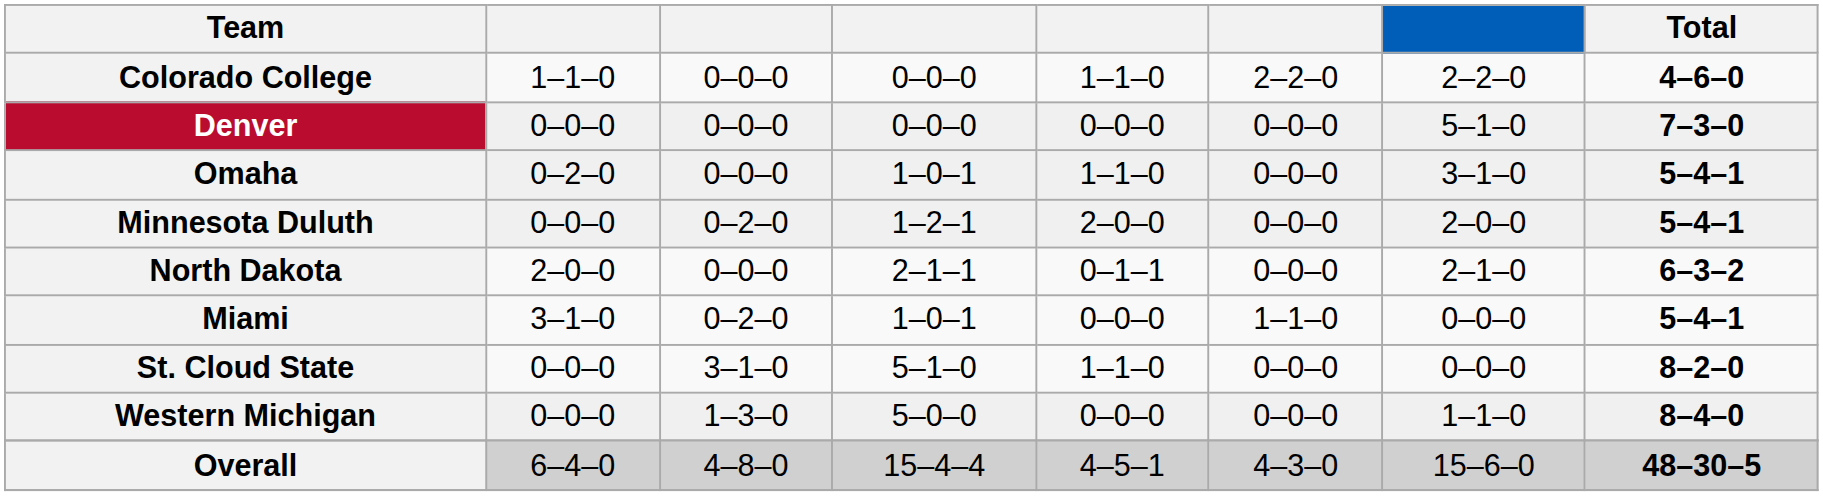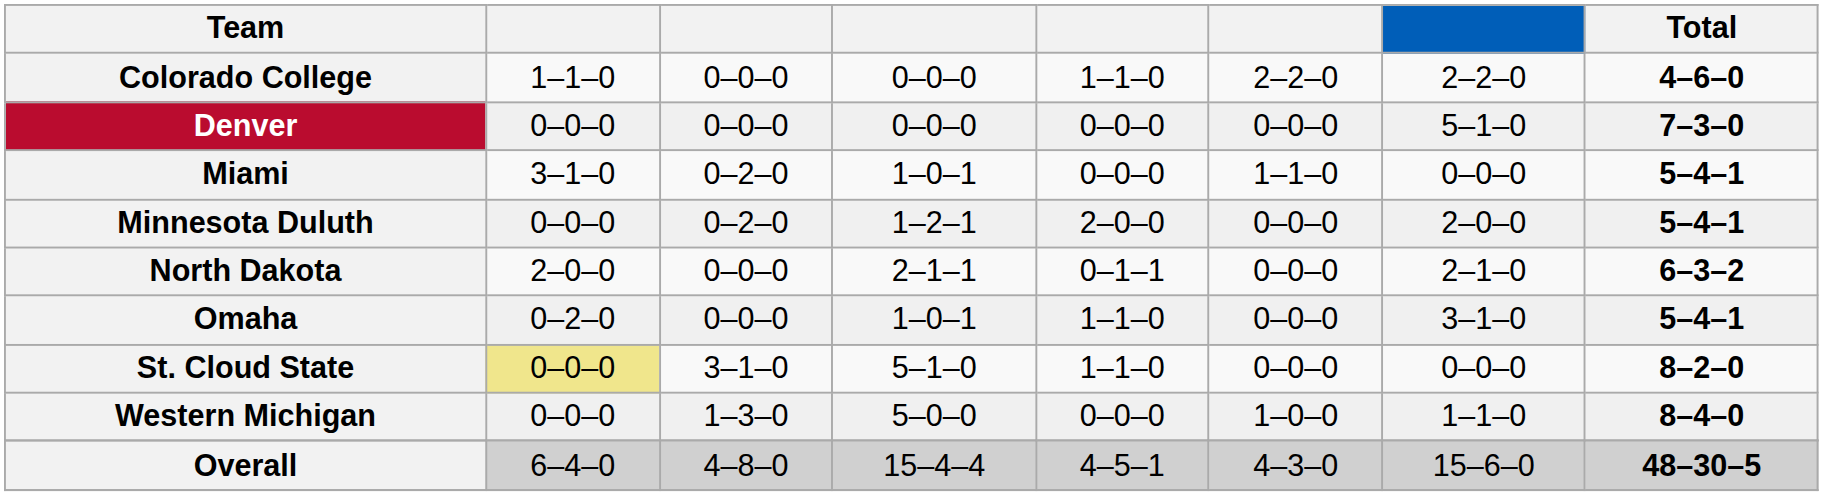rows swapped: (246, 319) <-> (246, 174)
(573, 367) no background -> (573, 367) khaki background
(1296, 416) 0–0–0 -> (1296, 416) 1–0–0
